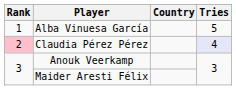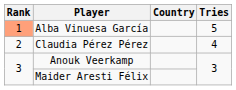(19, 29) no background -> (19, 29) lightsalmon background
(19, 45) pink background -> (19, 45) no background
(214, 45) lavender background -> (214, 45) no background
